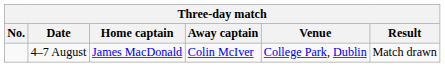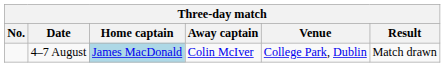(137, 52) no background -> (137, 52) lightblue background
